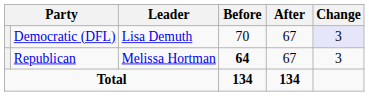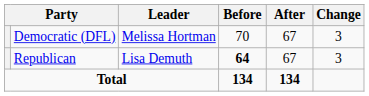(157, 36) Lisa Demuth -> (169, 36) Melissa Hortman
(338, 36) lavender background -> (338, 36) no background
(169, 58) Melissa Hortman -> (157, 58) Lisa Demuth
